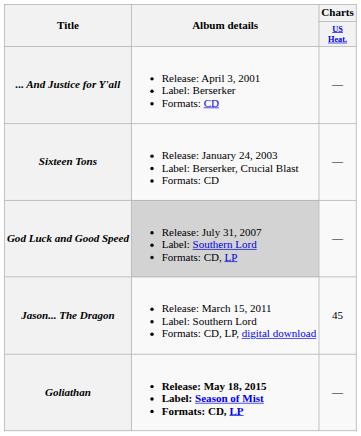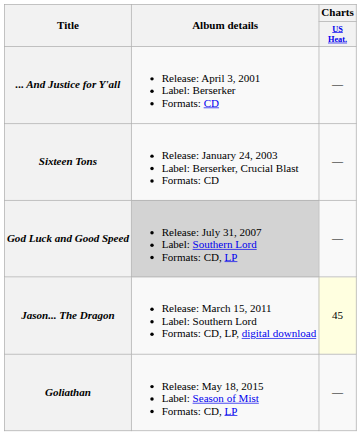(338, 315) no background -> (338, 315) lightyellow background
(225, 399) bold -> (225, 399) normal
